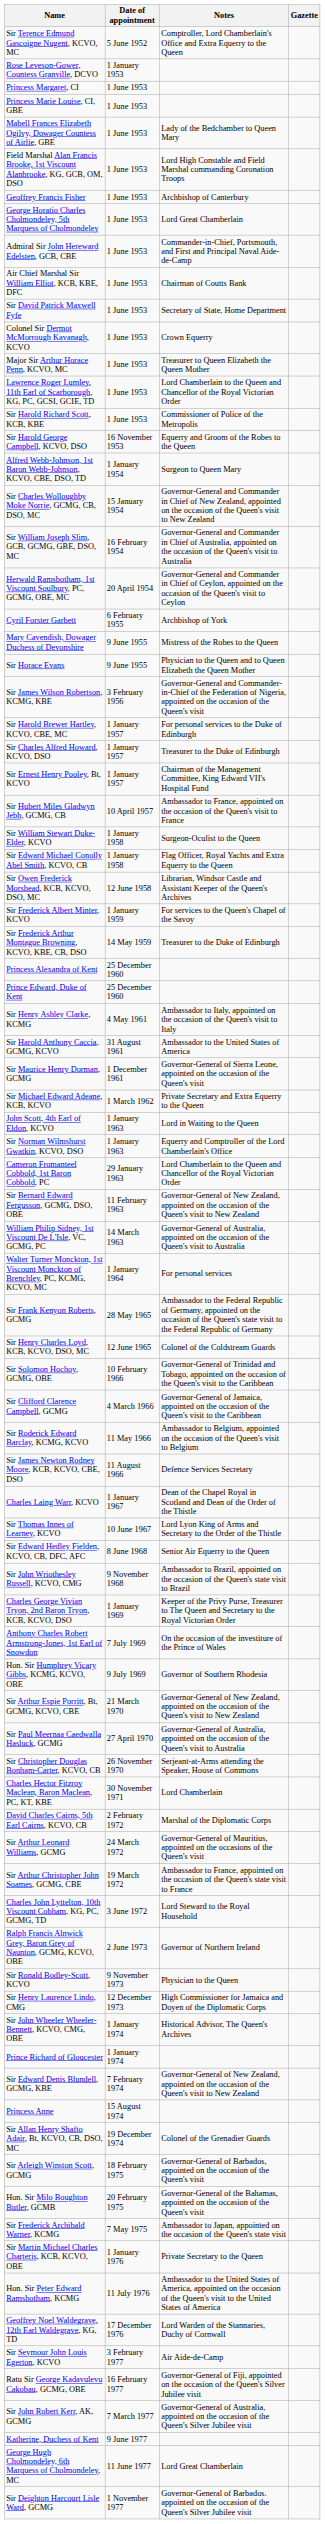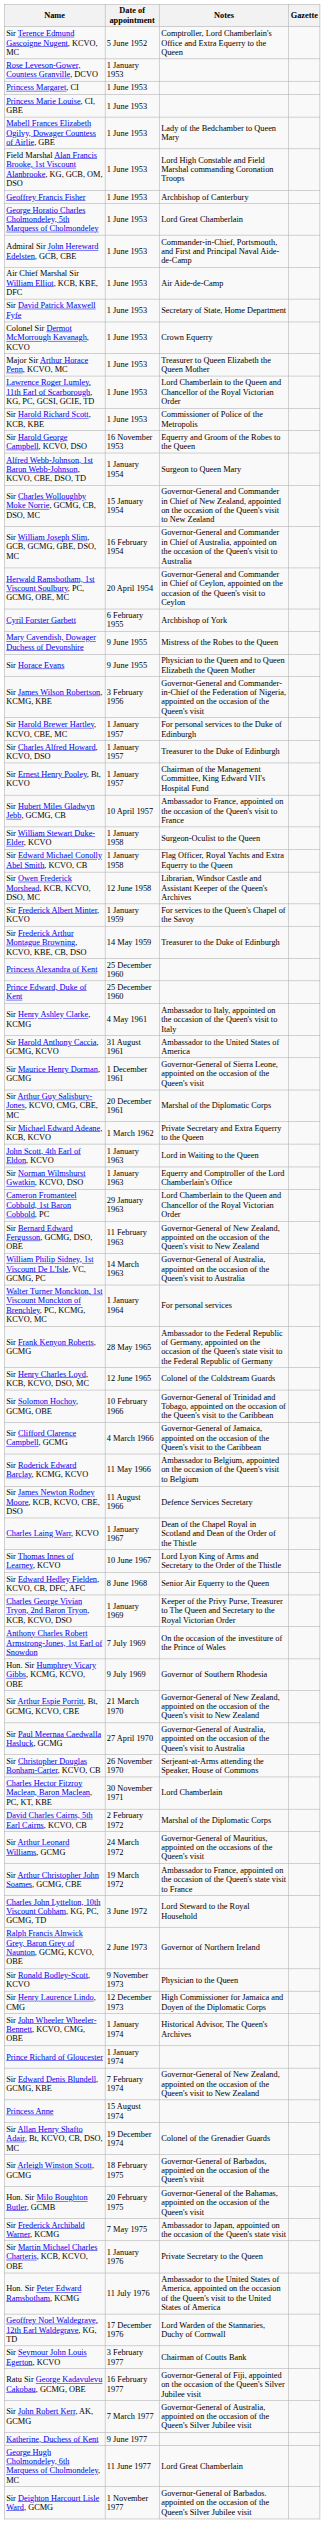(204, 283) Chairman of Coutts Bank -> (192, 283) Air Aide-de-Camp
+ row: (52, 1106)
- row: (44, 1579)
(192, 2357) Air Aide-de-Camp -> (204, 2357) Chairman of Coutts Bank
